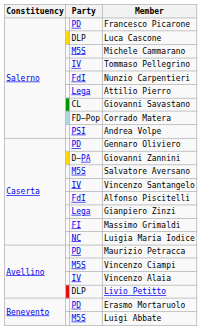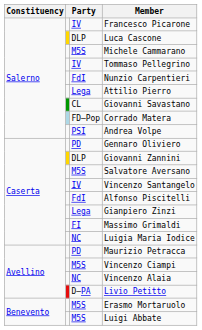(76, 24) PD -> (76, 24) IV
(81, 158) D–PA -> (79, 158) DLP
(76, 278) IV -> (76, 278) NC
(79, 291) DLP -> (81, 291) D–PA
(76, 305) PD -> (79, 305) M5S
